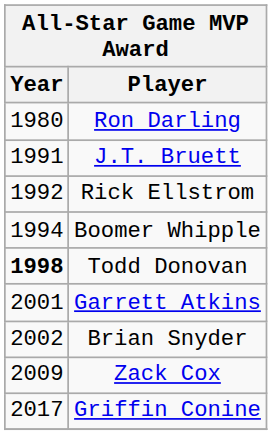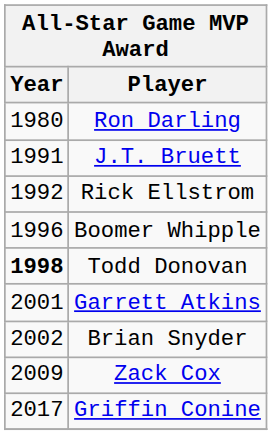(37, 230) 1994 -> (37, 230) 1996
